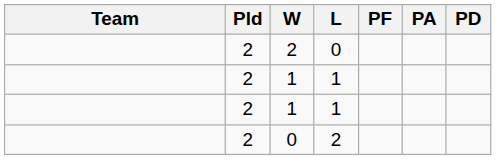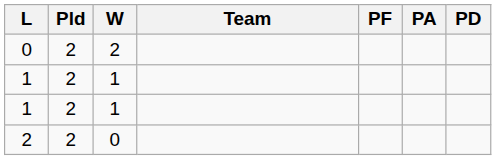columns swapped: (115, 19) <-> (336, 19)
